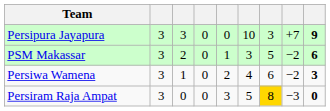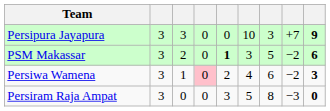(227, 55) normal -> (227, 55) bold
(205, 75) no background -> (205, 75) pink background
(271, 95) gold background -> (271, 95) no background
